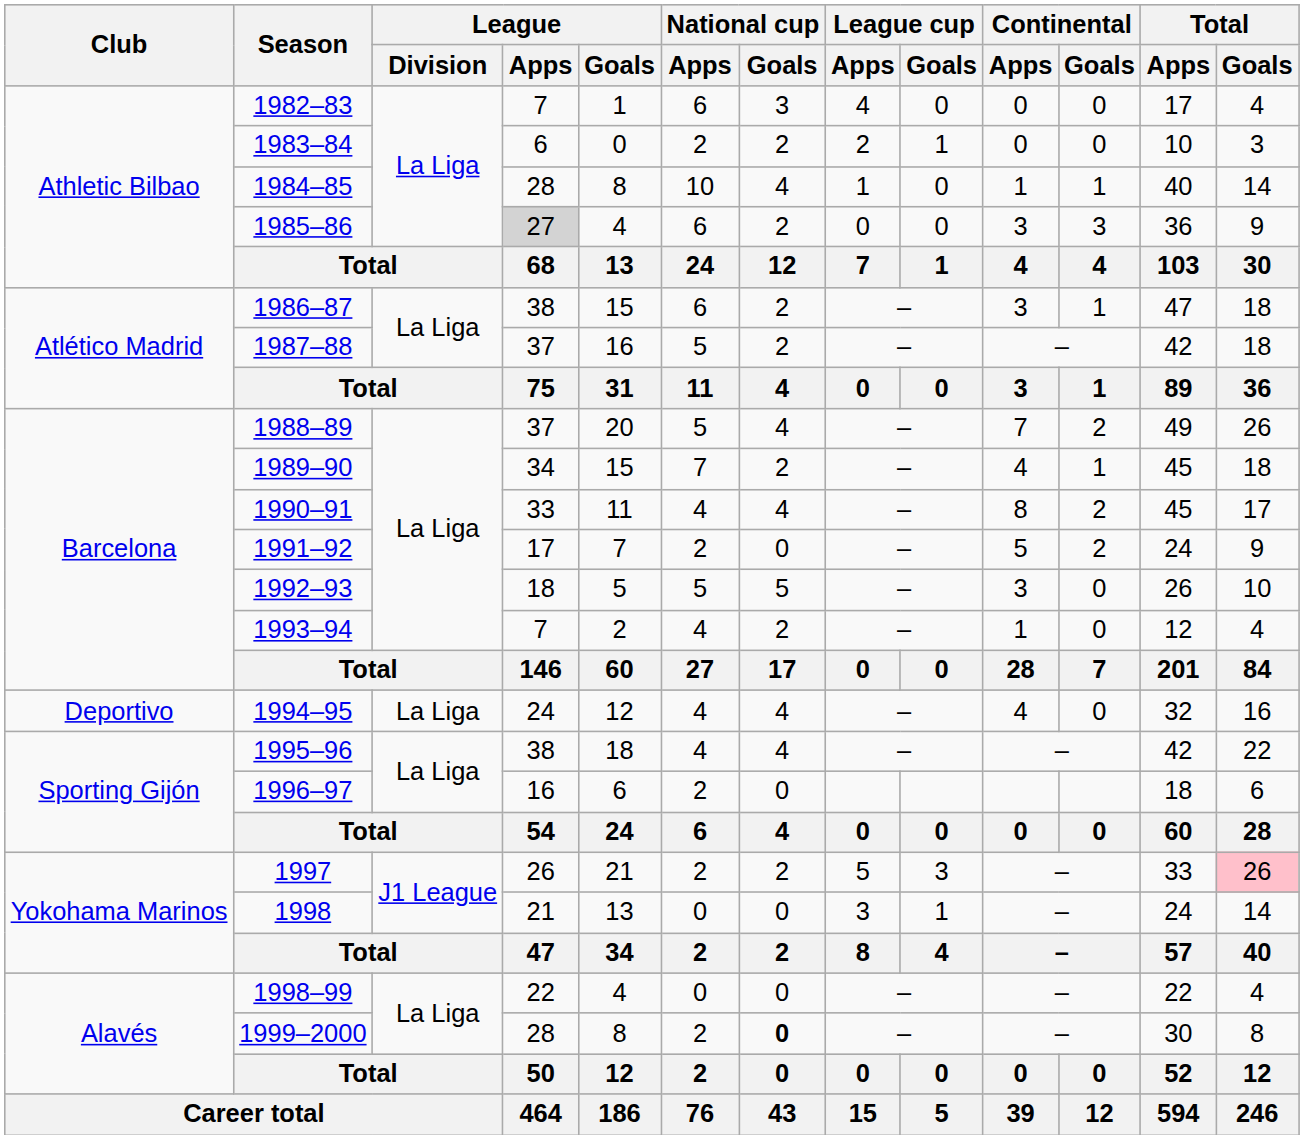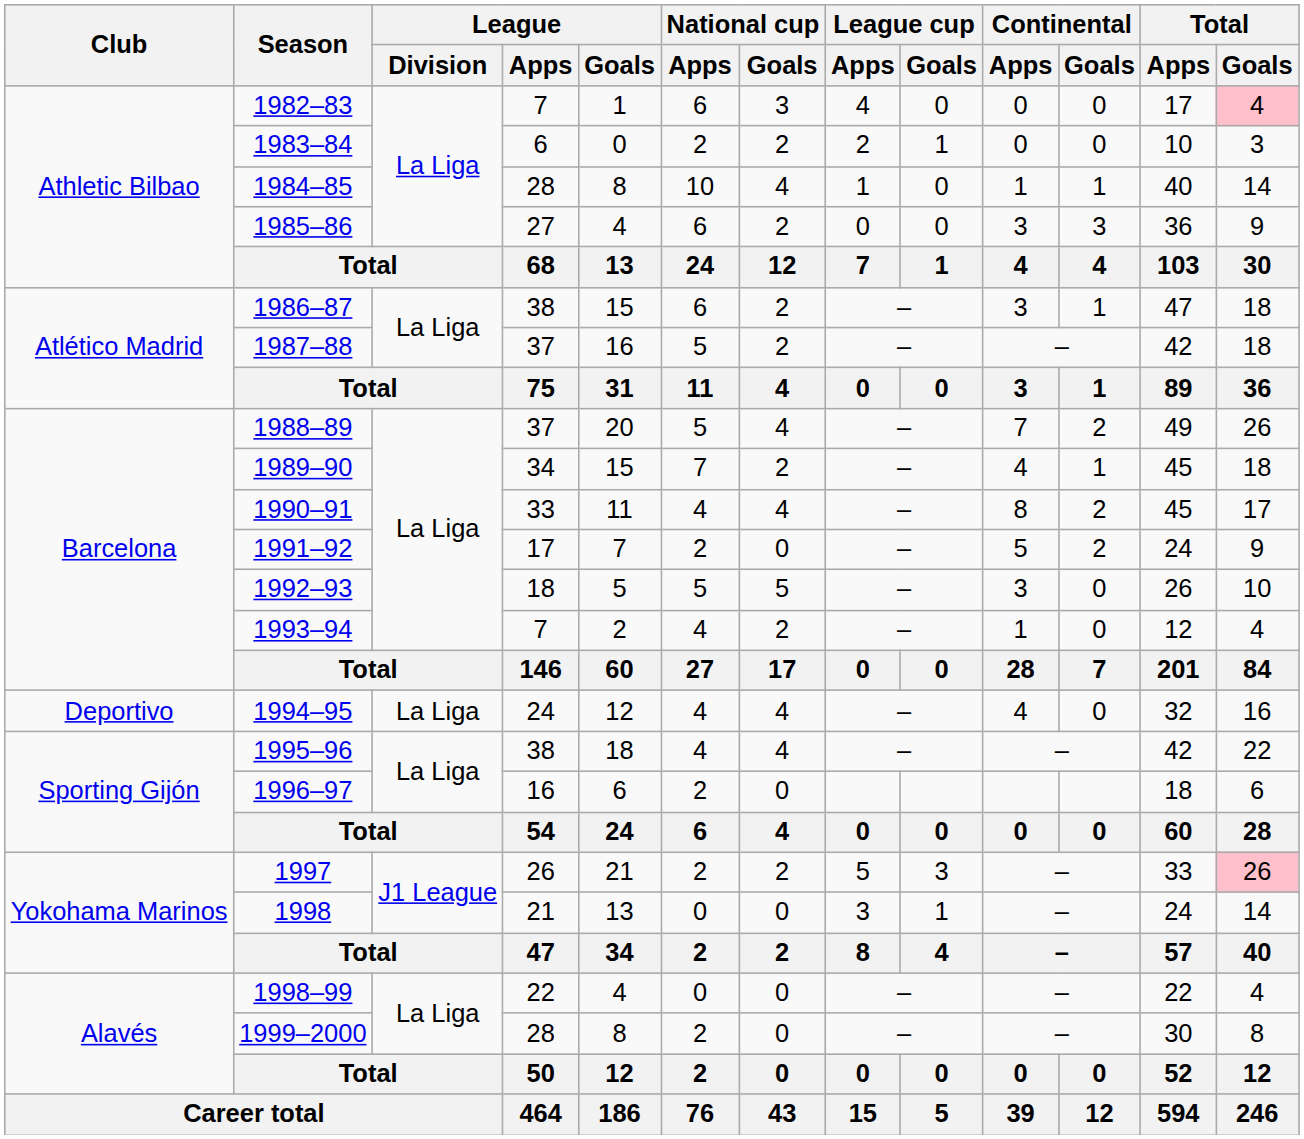(1257, 105) no background -> (1257, 105) pink background
(541, 226) lightgrey background -> (541, 226) no background
(782, 1033) bold -> (782, 1033) normal
